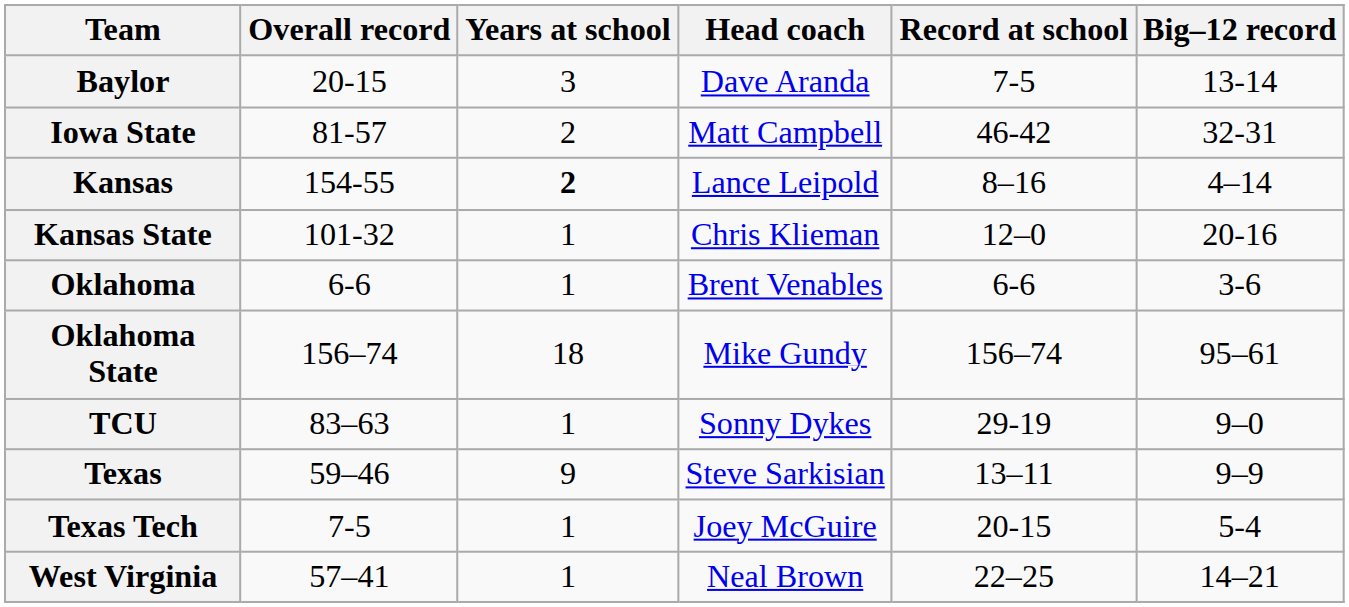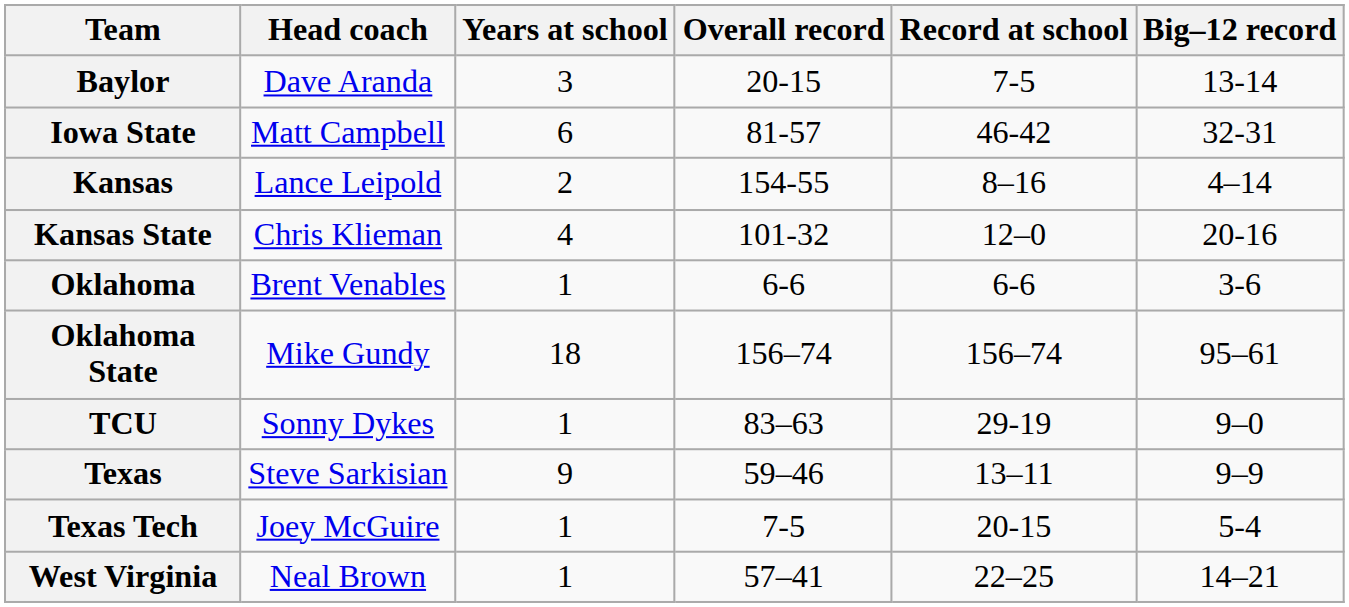columns swapped: (785, 30) <-> (349, 30)
(568, 132) 2 -> (565, 132) 6
(568, 183) bold -> (565, 183) normal
(568, 234) 1 -> (565, 234) 4
